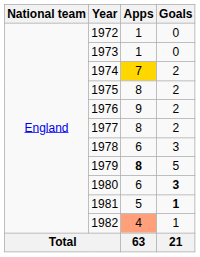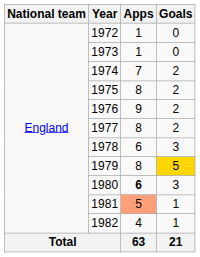(139, 71) gold background -> (139, 71) no background
(139, 166) bold -> (139, 166) normal
(176, 166) no background -> (176, 166) gold background
(139, 185) normal -> (139, 185) bold
(176, 185) bold -> (176, 185) normal
(139, 204) no background -> (139, 204) lightsalmon background
(176, 204) bold -> (176, 204) normal
(139, 223) lightsalmon background -> (139, 223) no background
